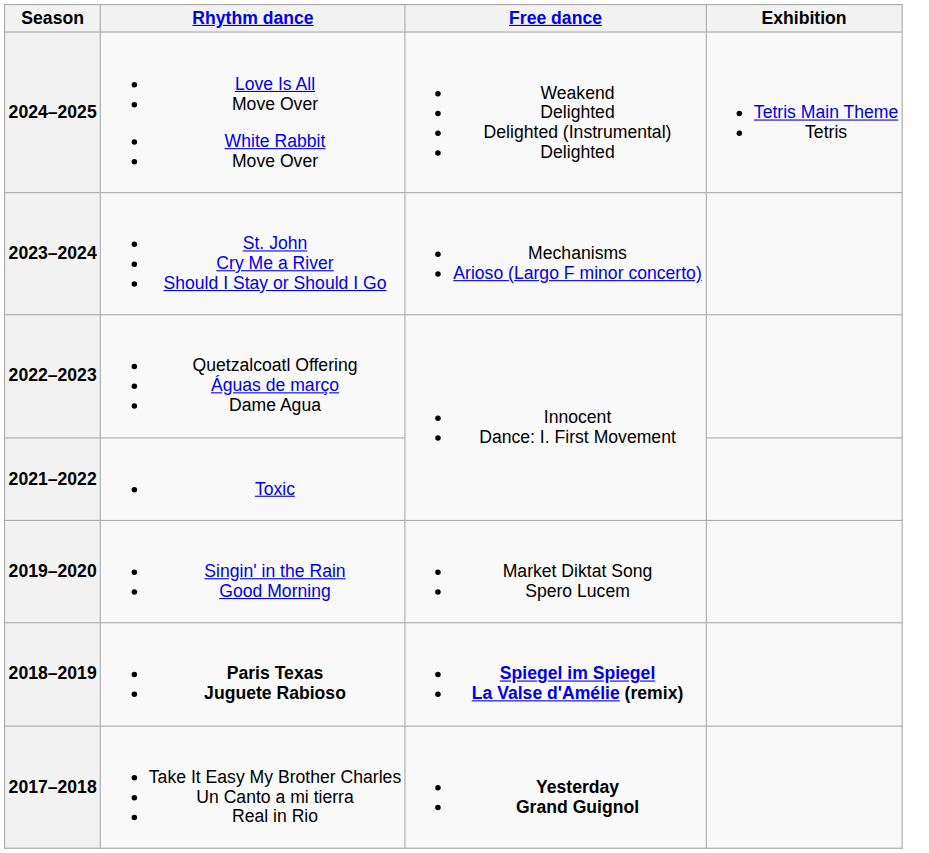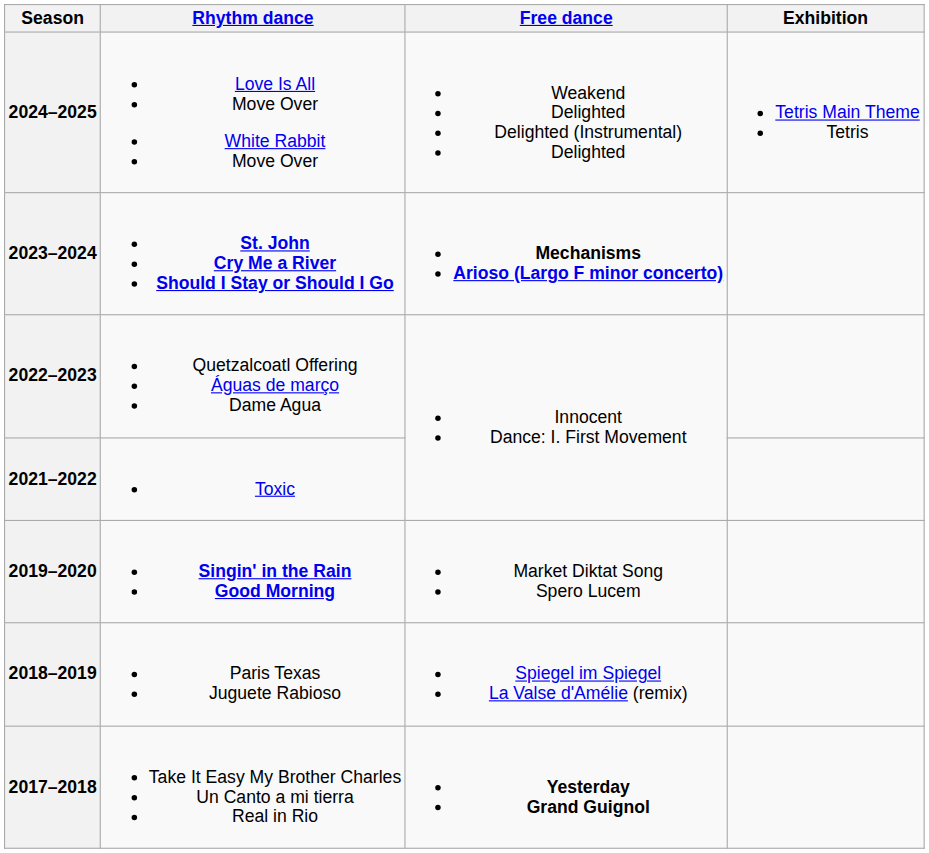(253, 264) normal -> (253, 264) bold
(556, 264) normal -> (566, 264) bold
(253, 582) normal -> (253, 582) bold
(253, 684) bold -> (253, 684) normal
(556, 684) bold -> (566, 684) normal
